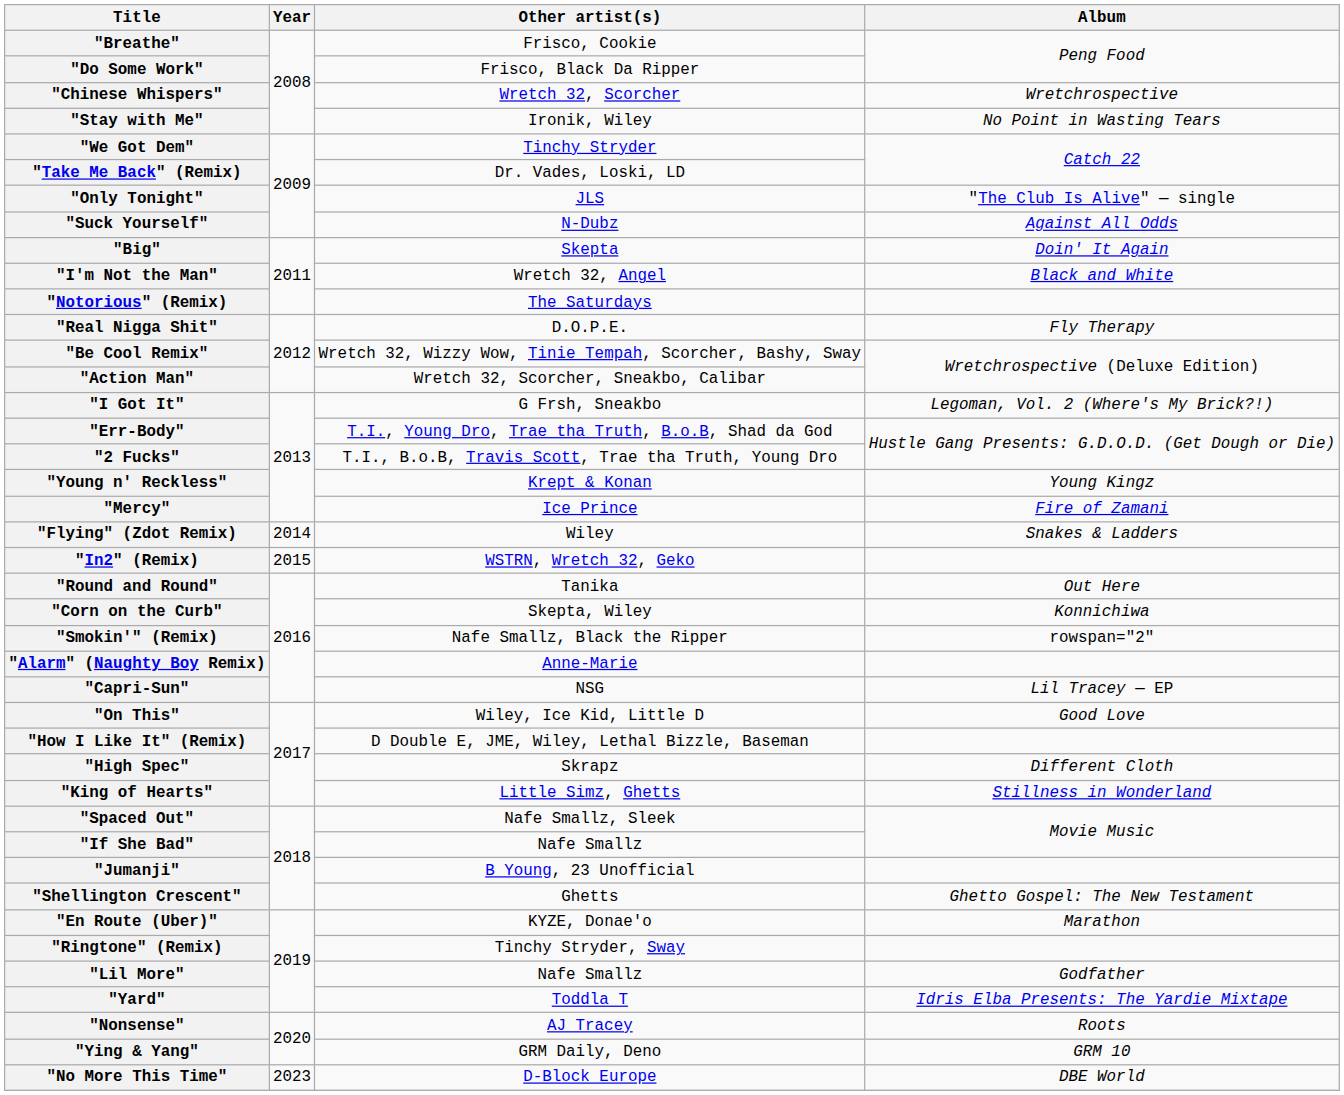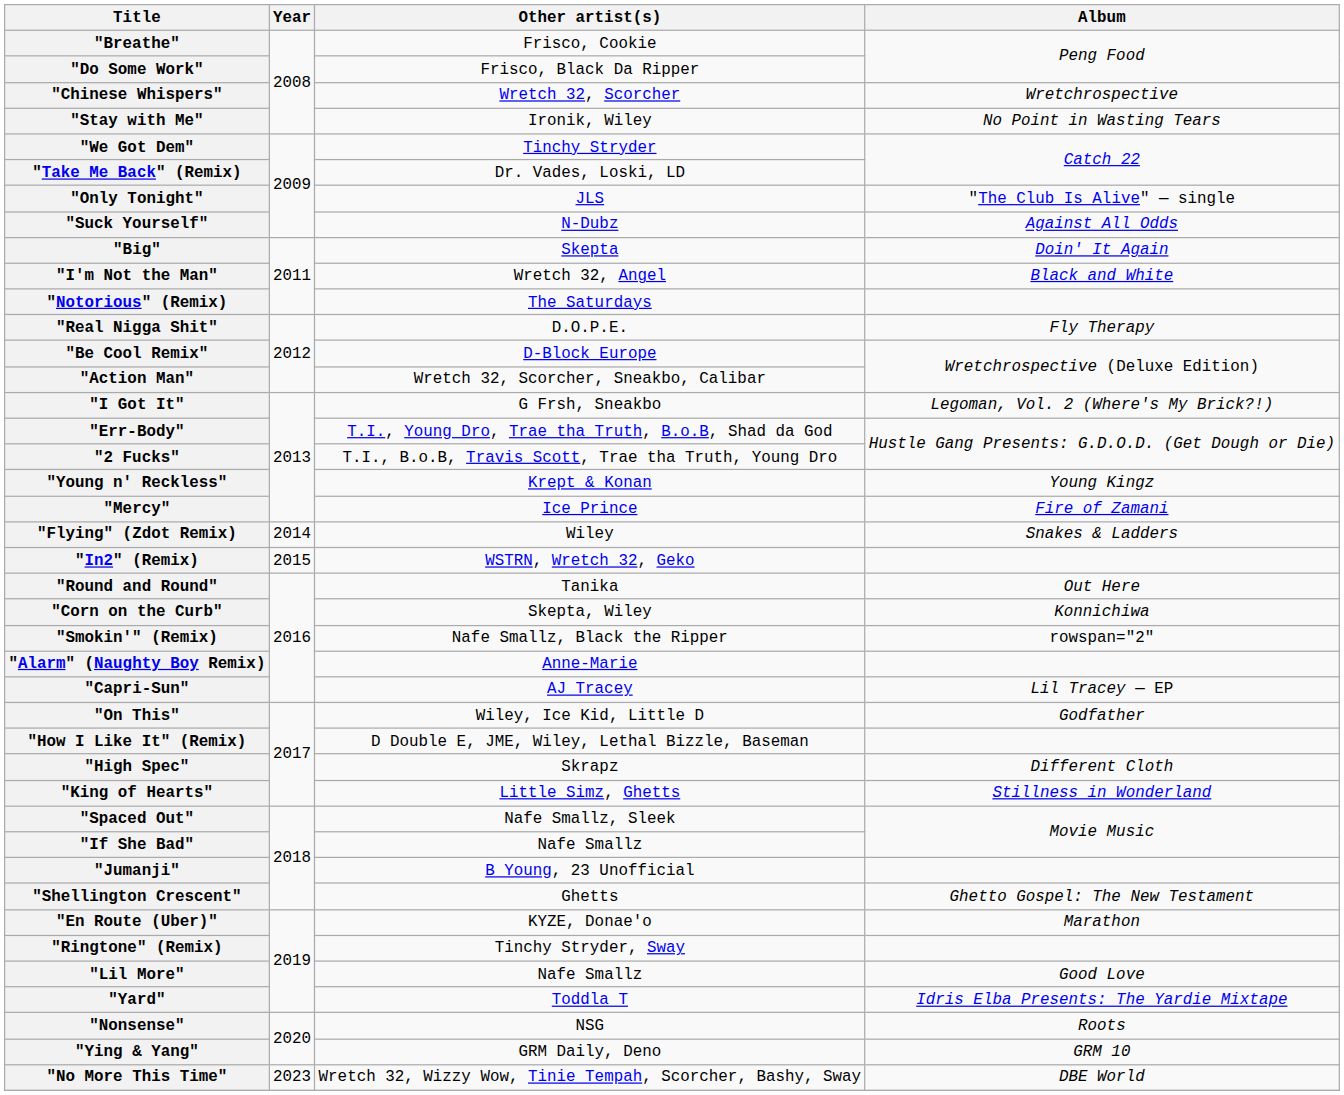(590, 354) Wretch 32, Wizzy Wow, Tinie Tempah, Scorcher, Bashy, Sway -> (590, 354) D-Block Europe
(590, 690) NSG -> (590, 690) AJ Tracey
(1102, 715) Good Love -> (1102, 715) Godfather
(1102, 974) Godfather -> (1102, 974) Good Love
(590, 1026) AJ Tracey -> (590, 1026) NSG
(590, 1077) D-Block Europe -> (590, 1077) Wretch 32, Wizzy Wow, Tinie Tempah, Scorcher, Bashy, Sway
